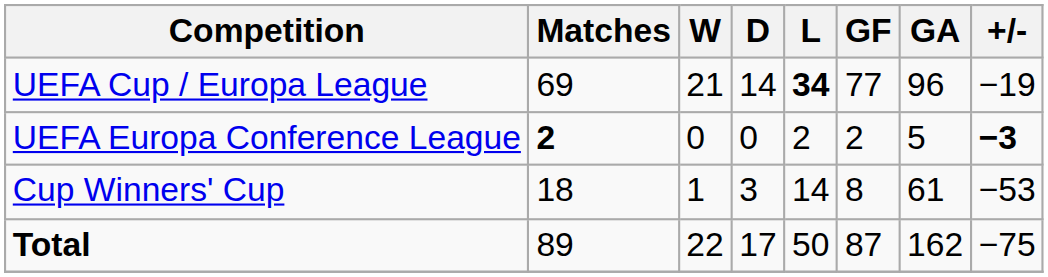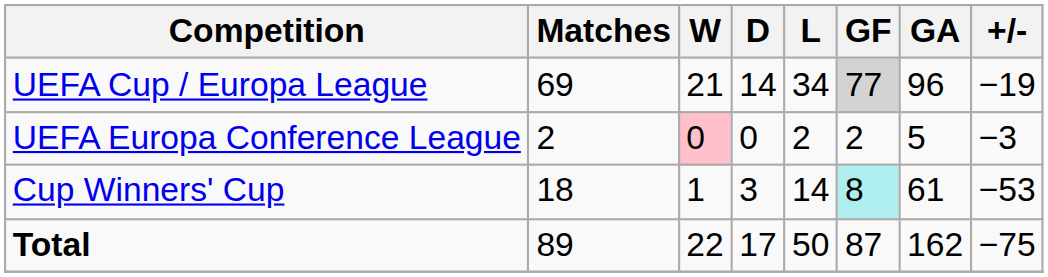(811, 84) bold -> (811, 84) normal
(864, 84) no background -> (864, 84) lightgrey background
(546, 137) bold -> (546, 137) normal
(696, 137) no background -> (696, 137) pink background
(998, 137) bold -> (998, 137) normal
(854, 191) no background -> (854, 191) paleturquoise background
